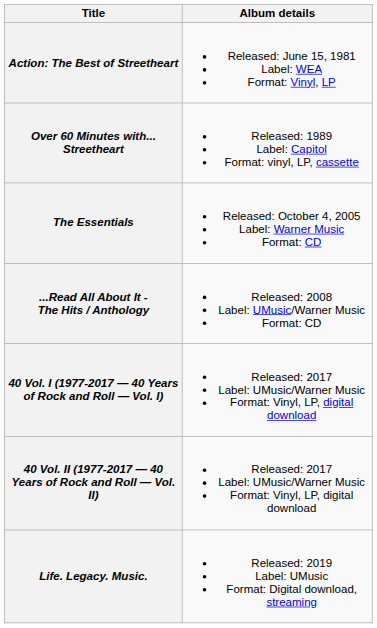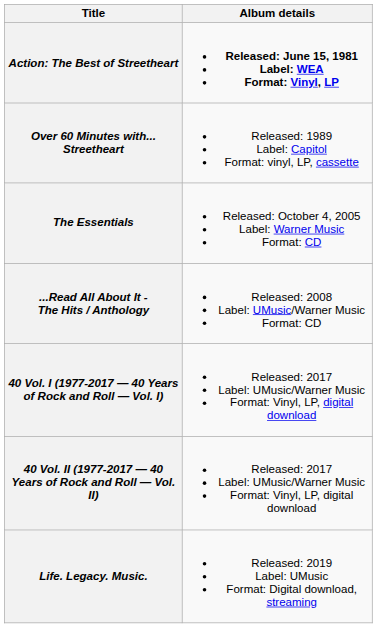(277, 69) normal -> (277, 69) bold
